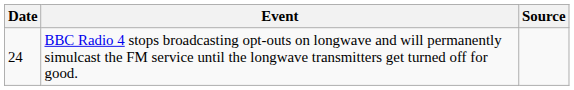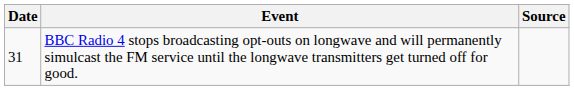(15, 56) 24 -> (15, 56) 31
